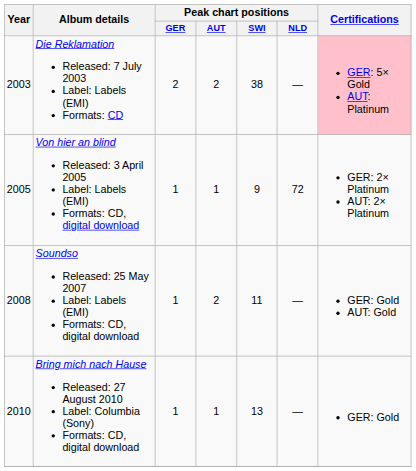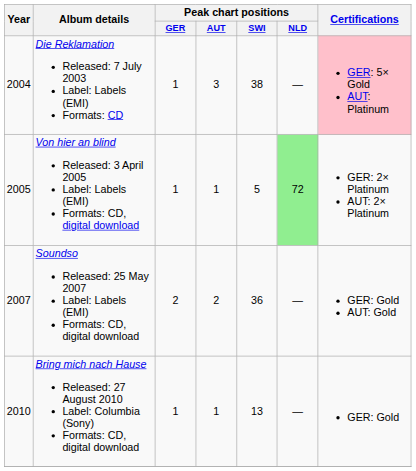(19, 85) 2003 -> (19, 85) 2004
(175, 85) 2 -> (175, 85) 1
(216, 85) 2 -> (216, 85) 3
(257, 190) 9 -> (257, 190) 5
(298, 190) no background -> (298, 190) lightgreen background
(19, 300) 2008 -> (19, 300) 2007
(175, 300) 1 -> (175, 300) 2
(257, 300) 11 -> (257, 300) 36
